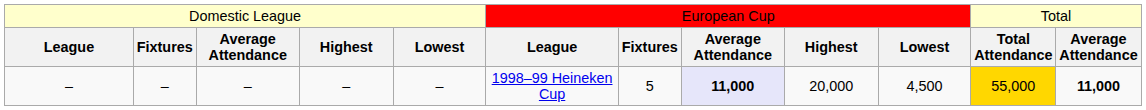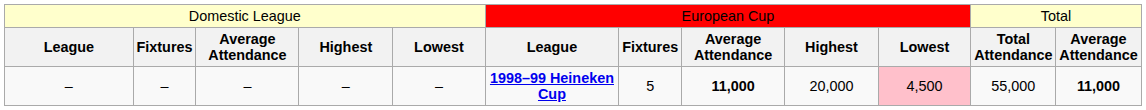(552, 86) normal -> (552, 86) bold
(733, 86) lavender background -> (733, 86) no background
(924, 86) no background -> (925, 86) pink background
(1013, 86) gold background -> (1013, 86) no background
